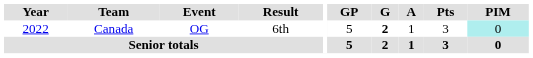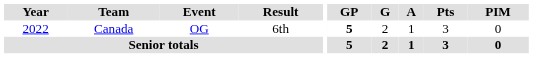(349, 28) normal -> (349, 28) bold
(385, 28) bold -> (385, 28) normal
(498, 28) paleturquoise background -> (498, 28) no background
